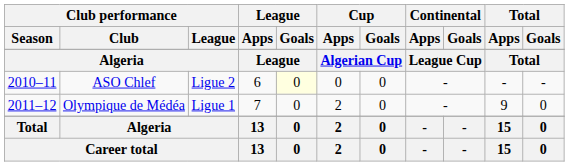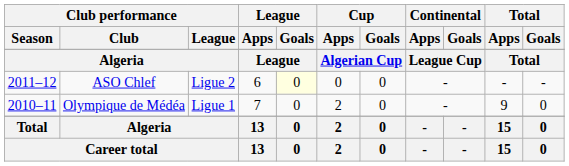(32, 82) 2010–11 -> (32, 82) 2011–12
(32, 104) 2011–12 -> (32, 104) 2010–11
